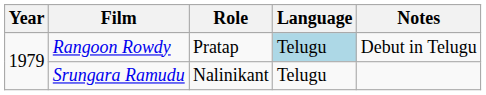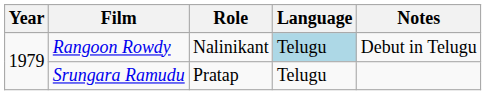(216, 47) Pratap -> (231, 47) Nalinikant
(231, 75) Nalinikant -> (216, 75) Pratap
